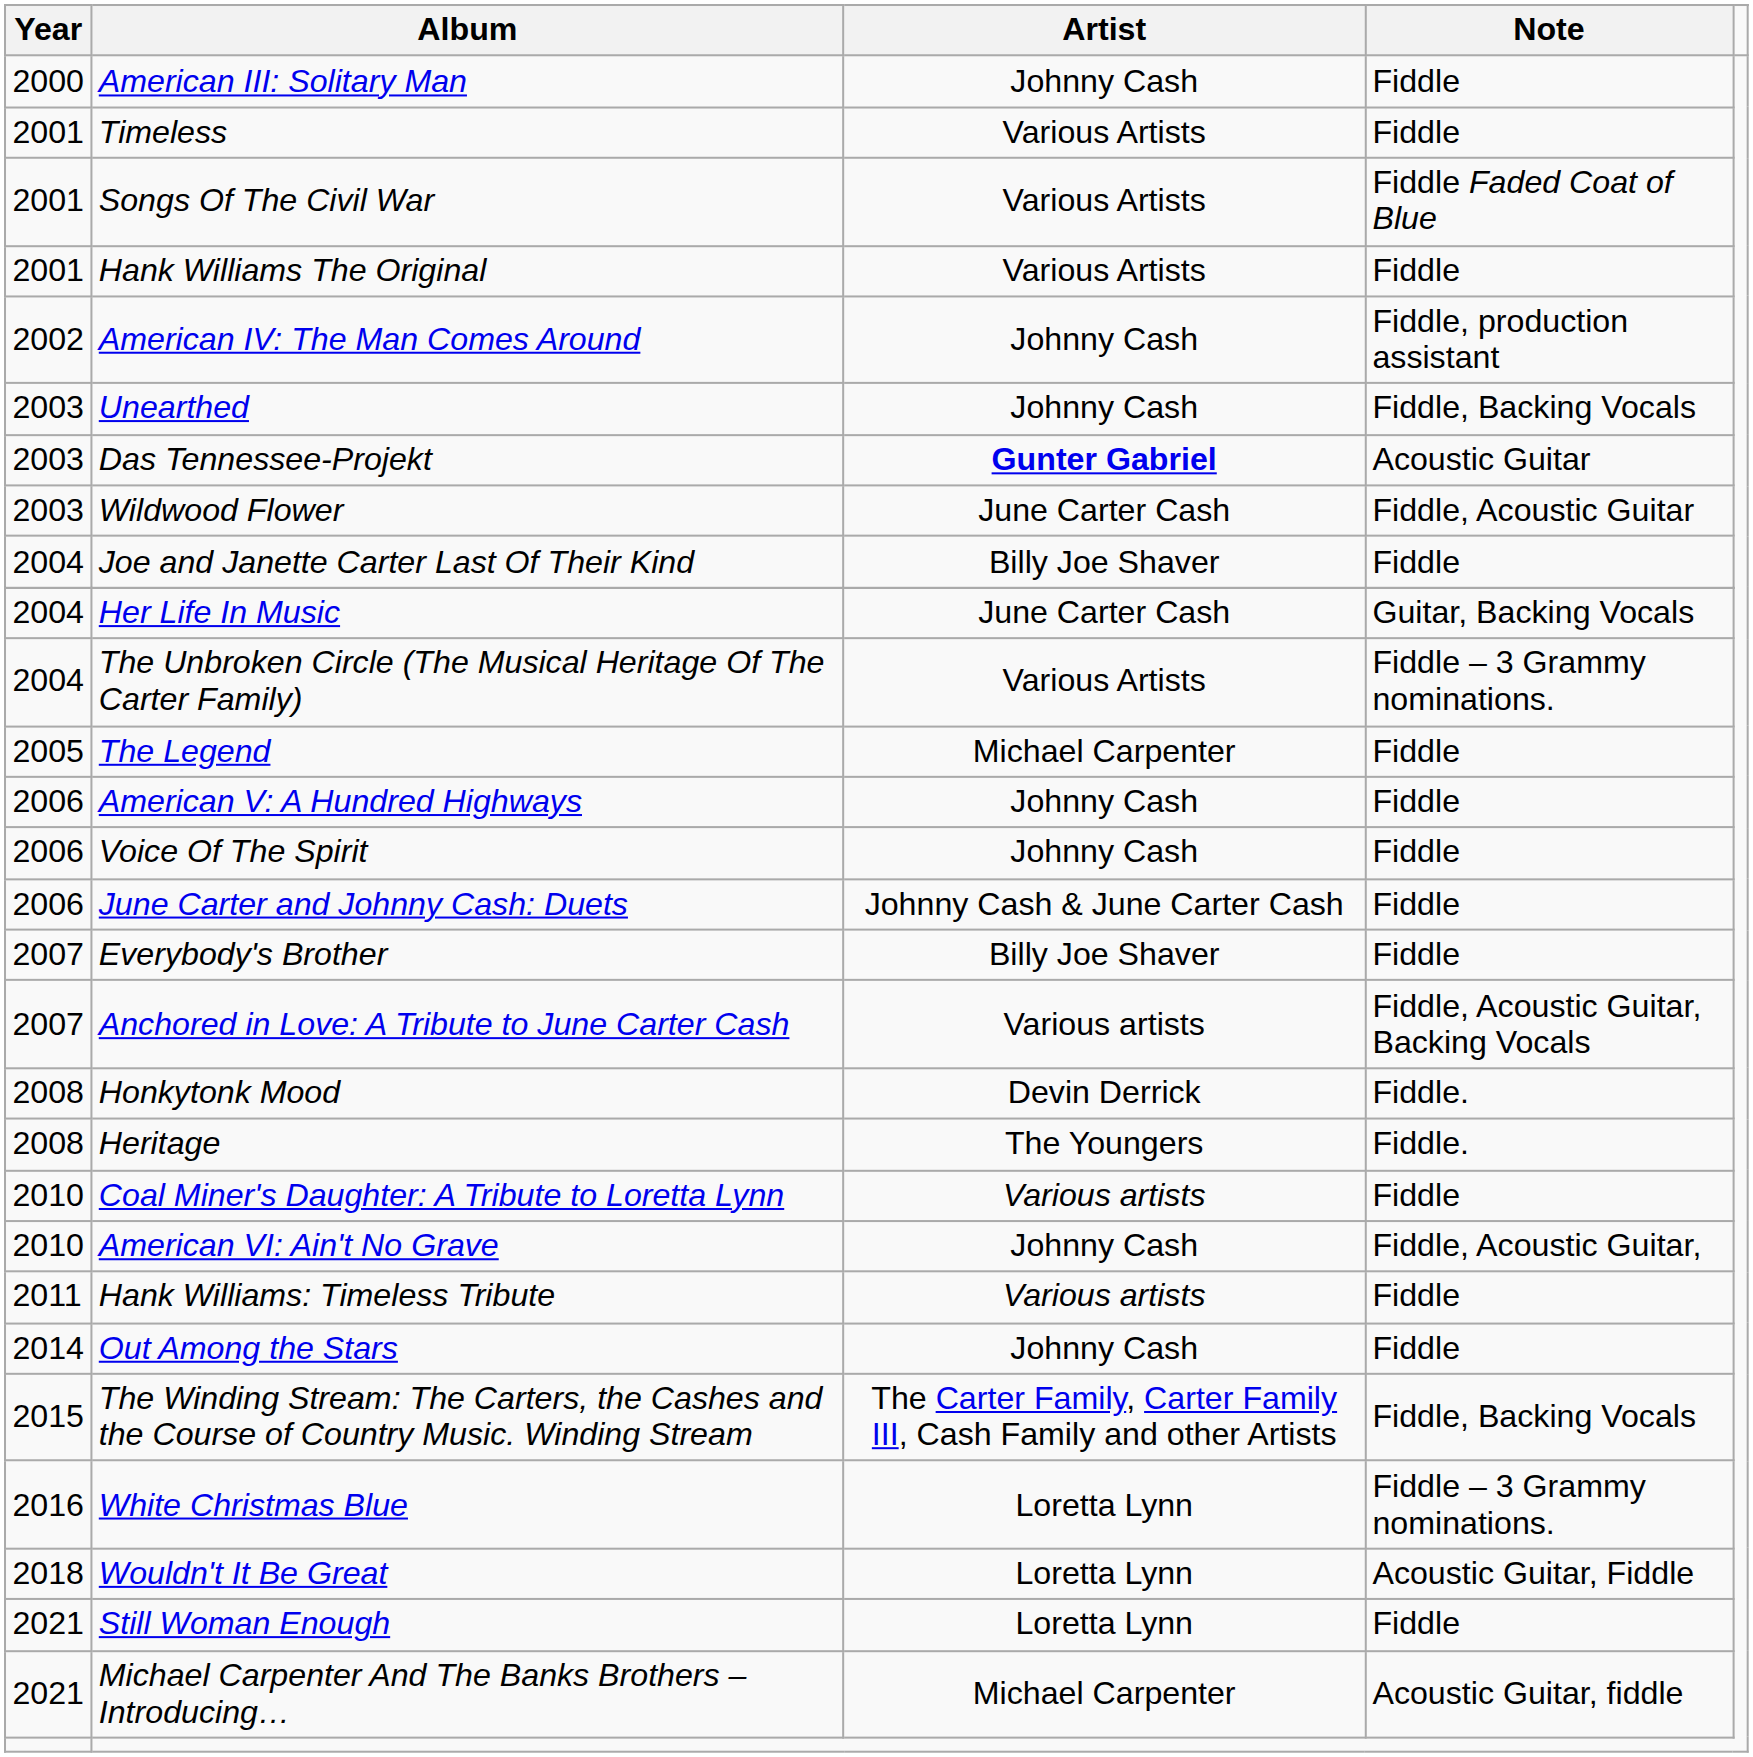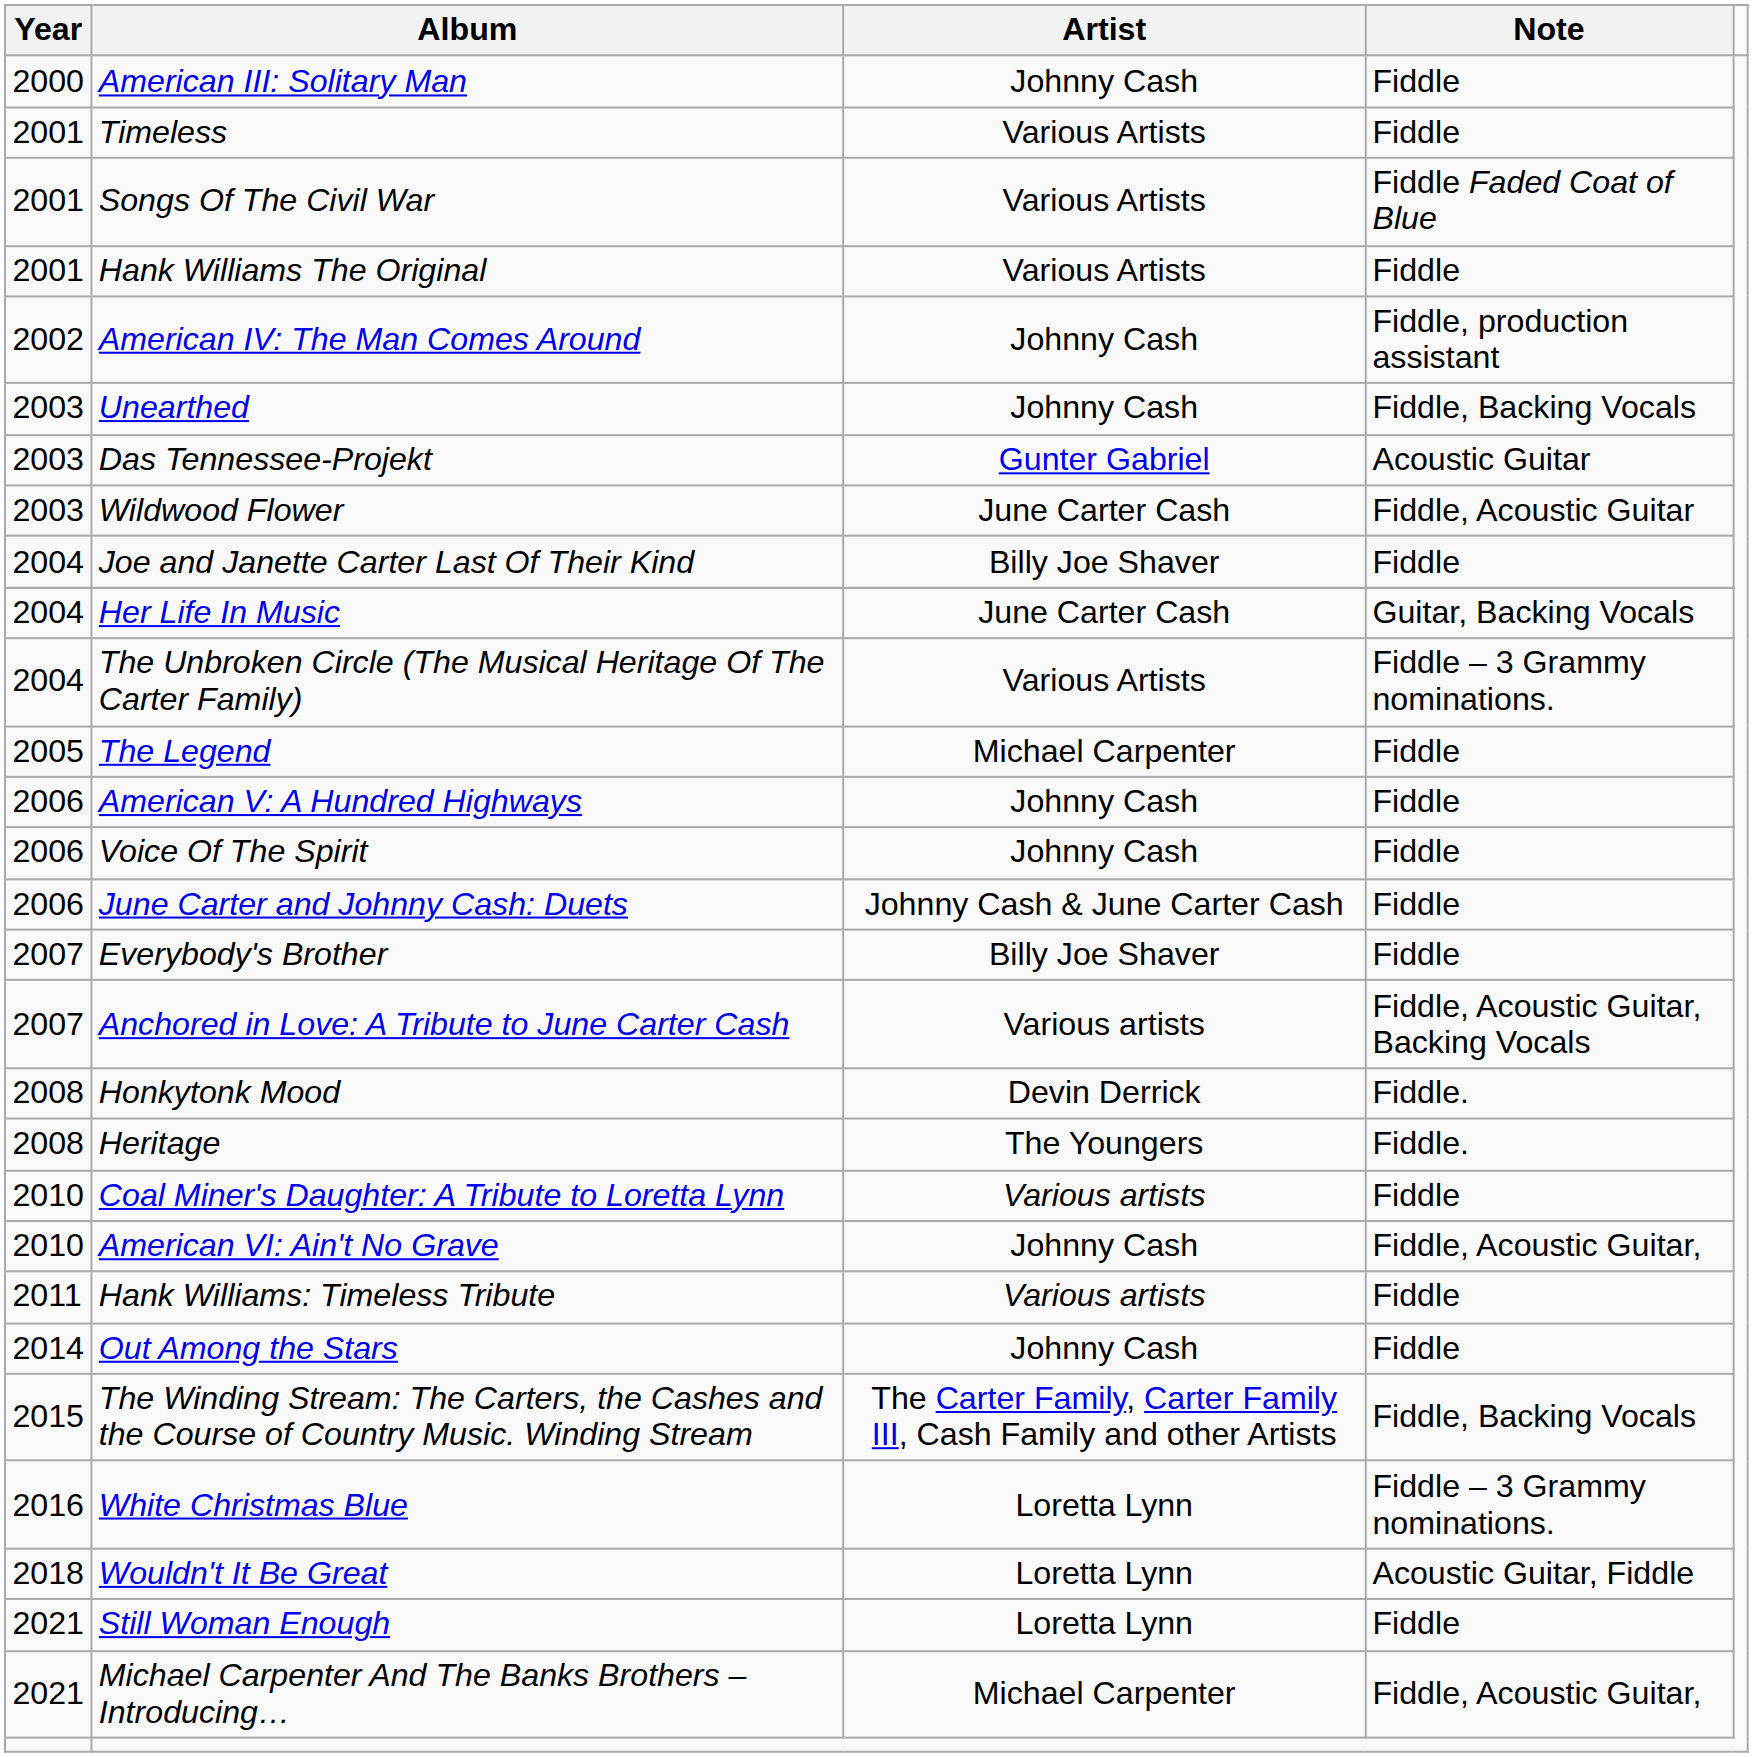(1104, 459) bold -> (1104, 459) normal
(1528, 1693) Acoustic Guitar, fiddle -> (1537, 1693) Fiddle, Acoustic Guitar,
